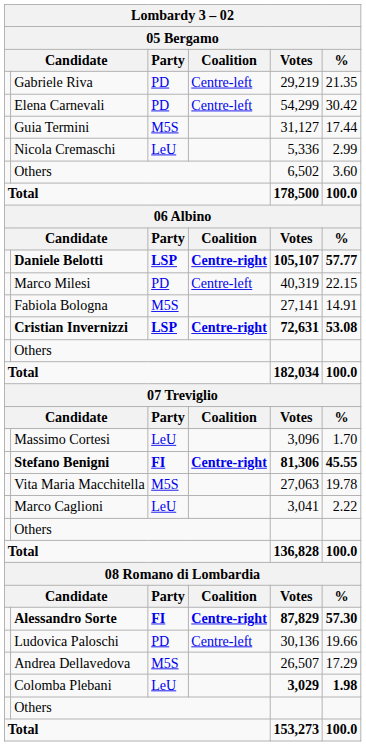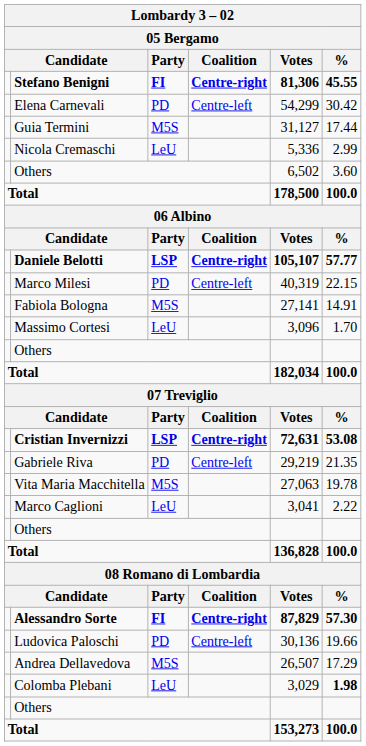rows swapped: (62, 462) <-> (53, 82)
rows swapped: (62, 439) <-> (71, 328)
(303, 685) bold -> (303, 685) normal
